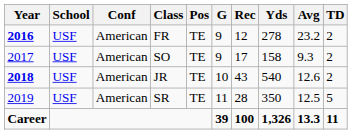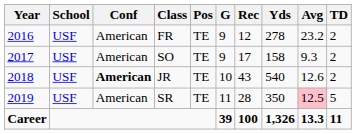(21, 35) bold -> (21, 35) normal
(21, 77) bold -> (21, 77) normal
(122, 77) normal -> (123, 77) bold
(309, 98) no background -> (312, 98) pink background
